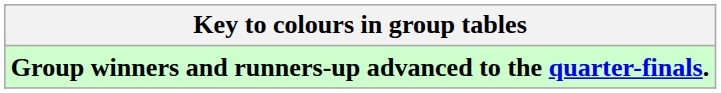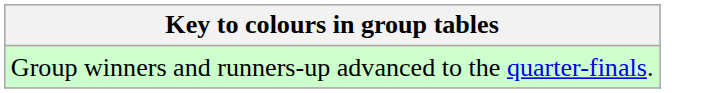(360, 66) bold -> (332, 66) normal
